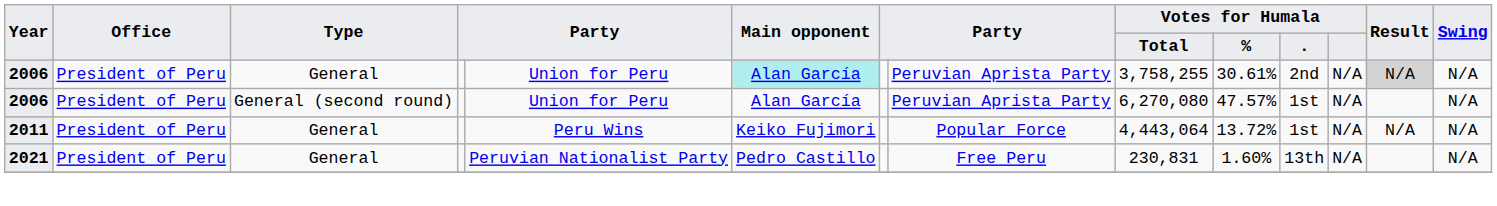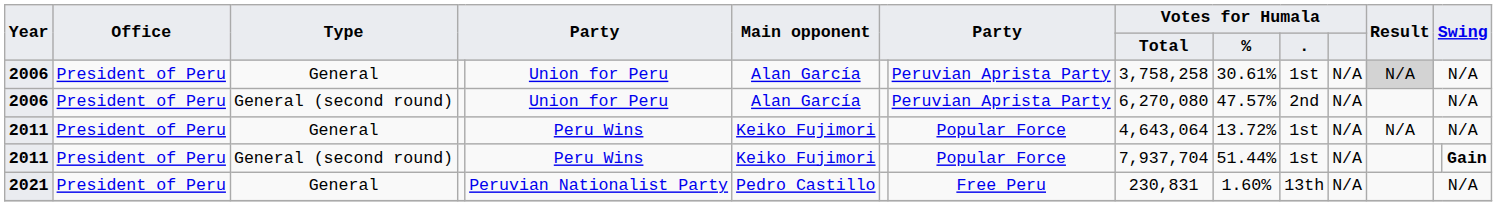(806, 74) paleturquoise background -> (806, 74) no background
(1164, 74) 3,758,255 -> (1164, 74) 3,758,258
(1304, 74) 2nd -> (1304, 74) 1st
(1304, 102) 1st -> (1304, 102) 2nd
(1164, 130) 4,443,064 -> (1164, 130) 4,643,064
+ row: (29, 158)
